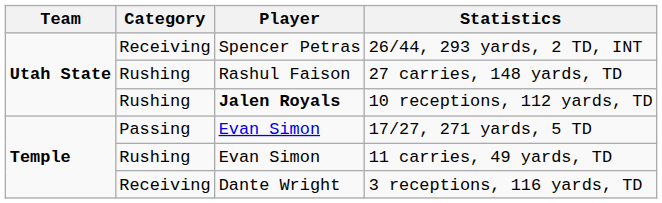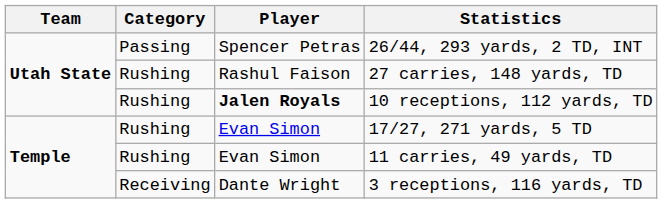(165, 47) Receiving -> (155, 47) Passing
(155, 129) Passing -> (155, 129) Rushing
